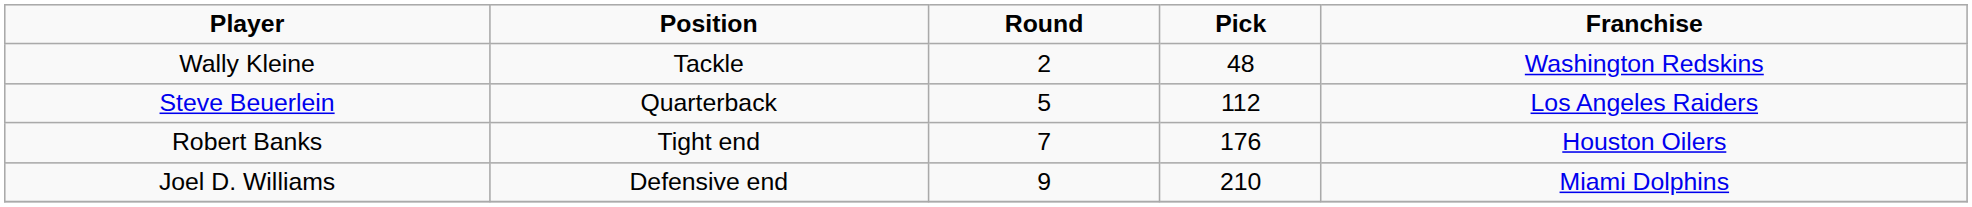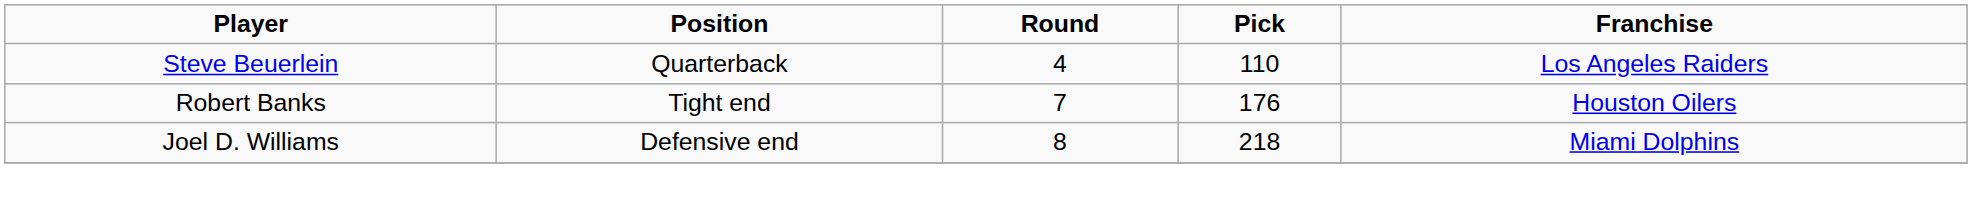- row: (247, 63)
(1044, 102) 5 -> (1060, 63) 4
(1241, 102) 112 -> (1260, 63) 110
(1044, 181) 9 -> (1060, 142) 8
(1241, 181) 210 -> (1260, 142) 218
